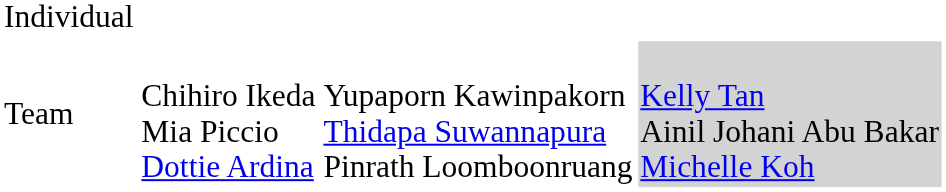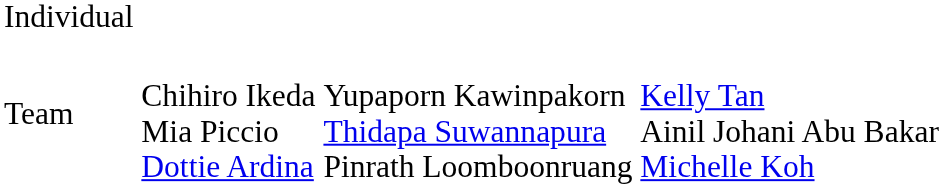(790, 131) lightgrey background -> (790, 131) no background
